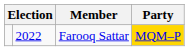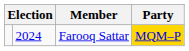(28, 35) 2022 -> (28, 35) 2024
